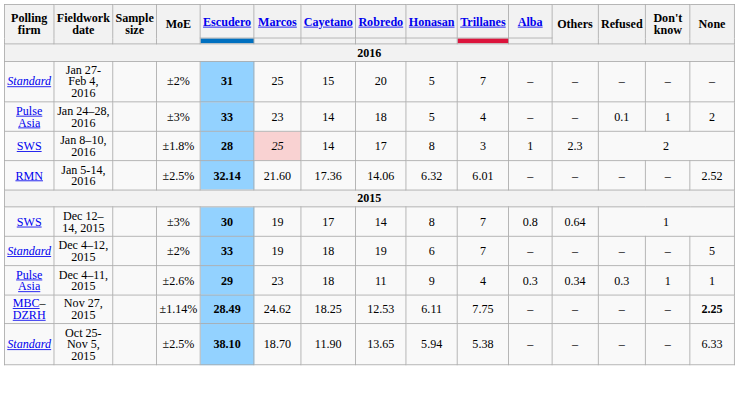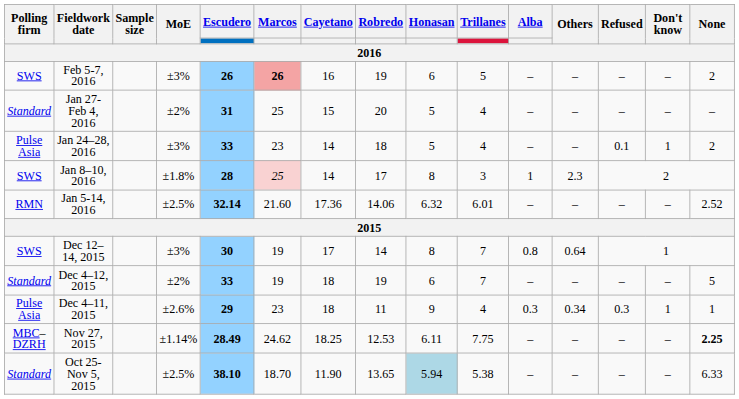+ row: (83, 76)
(483, 82) 7 -> (483, 111) 4
(432, 345) no background -> (432, 374) lightblue background
